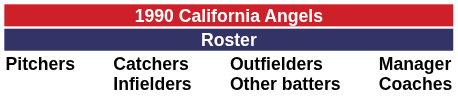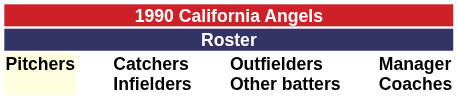(40, 64) no background -> (40, 64) lightyellow background
